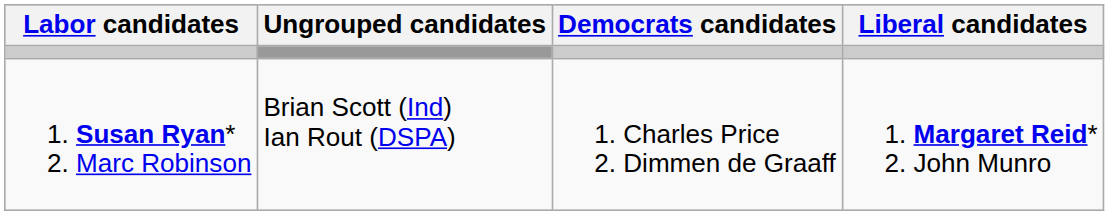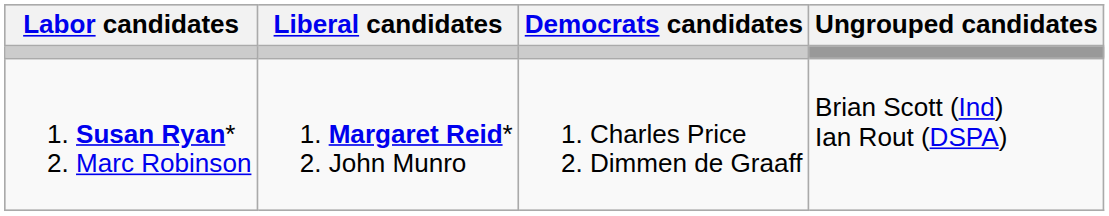columns swapped: (973, 25) <-> (405, 25)
